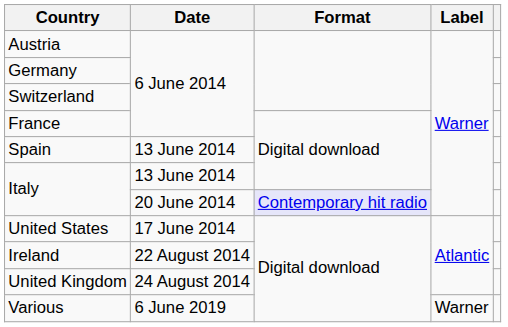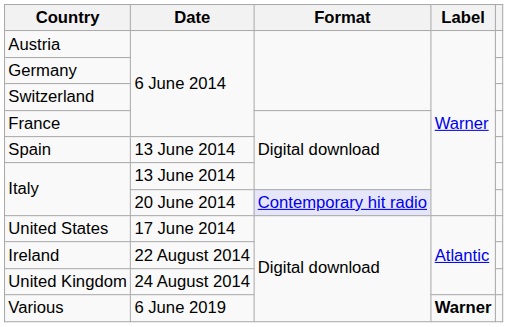(462, 307) normal -> (463, 307) bold
